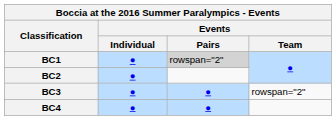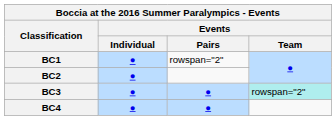(196, 60) lightgrey background -> (196, 60) no background
(278, 91) no background -> (278, 91) paleturquoise background
